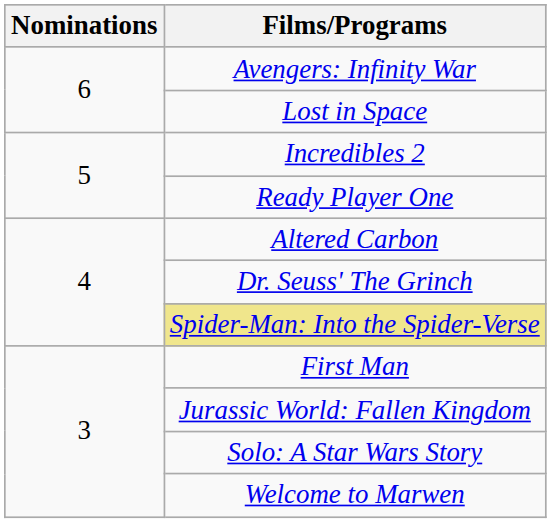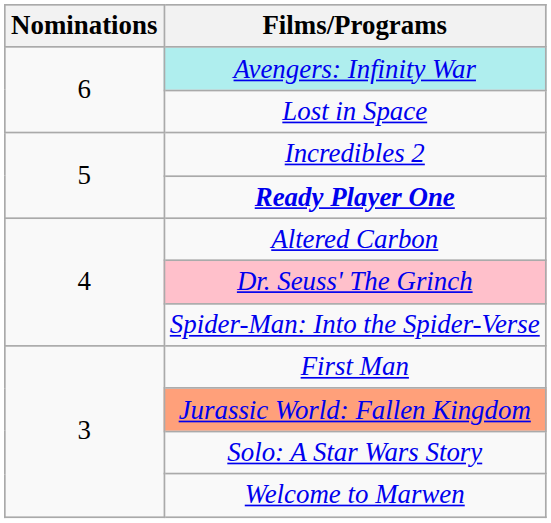(355, 68) no background -> (355, 68) paleturquoise background
(355, 196) normal -> (355, 196) bold
(355, 281) no background -> (355, 281) pink background
(355, 324) khaki background -> (355, 324) no background
(355, 409) no background -> (355, 409) lightsalmon background
